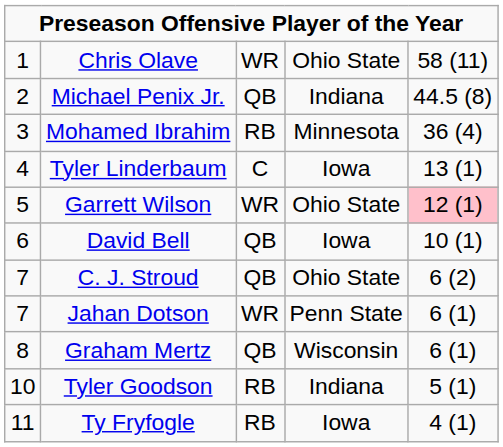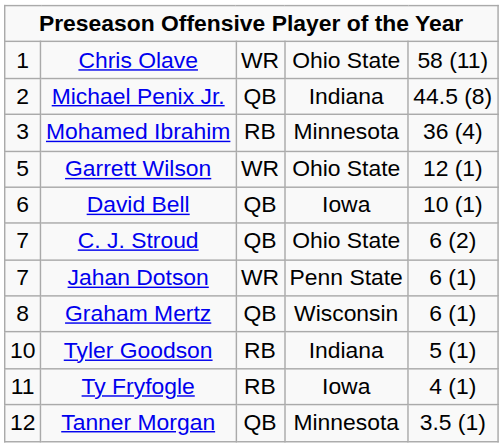- row: (138, 168)
(453, 204) pink background -> (453, 168) no background
+ row: (138, 422)
